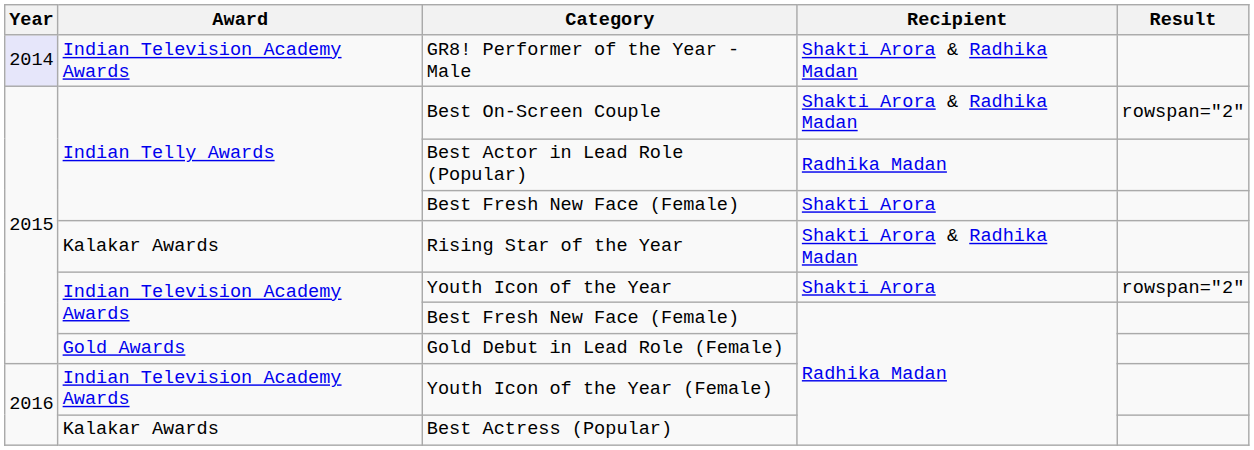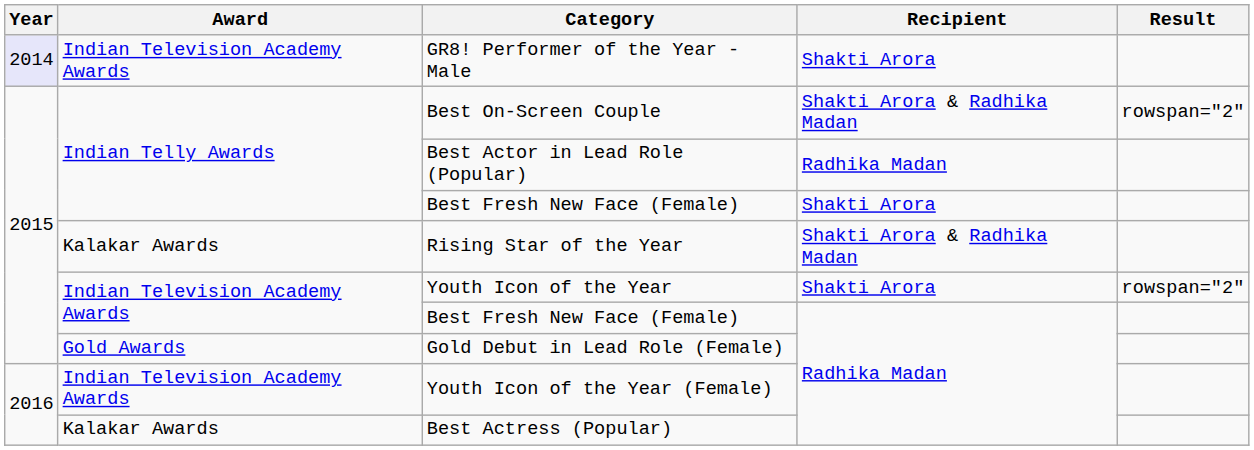(925, 61) Shakti Arora & Radhika Madan -> (869, 61) Shakti Arora
